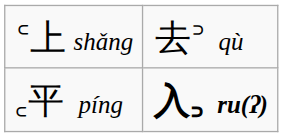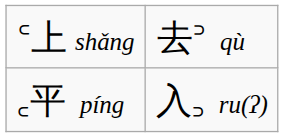(210, 99) bold -> (211, 99) normal
